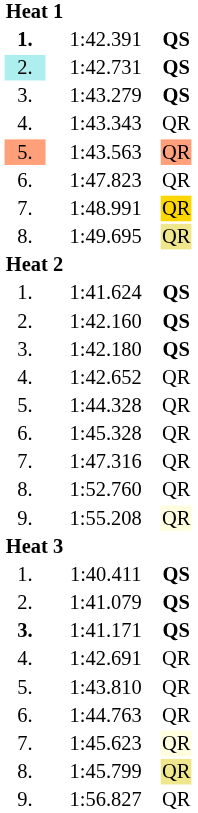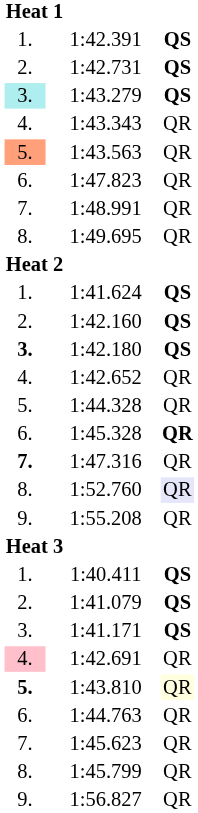(25, 39) bold -> (25, 39) normal
(25, 67) paleturquoise background -> (25, 67) no background
(25, 95) no background -> (25, 95) paleturquoise background
(176, 152) lightsalmon background -> (177, 152) no background
(176, 208) gold background -> (177, 208) no background
(176, 236) khaki background -> (177, 236) no background
(25, 349) normal -> (25, 349) bold
(176, 433) normal -> (177, 433) bold
(25, 461) normal -> (25, 461) bold
(176, 489) no background -> (177, 489) lavender background
(176, 518) lightyellow background -> (177, 518) no background
(25, 630) bold -> (25, 630) normal
(25, 658) no background -> (25, 658) pink background
(25, 687) normal -> (25, 687) bold
(176, 687) no background -> (177, 687) lightyellow background
(176, 743) lightyellow background -> (177, 743) no background
(176, 771) khaki background -> (177, 771) no background
